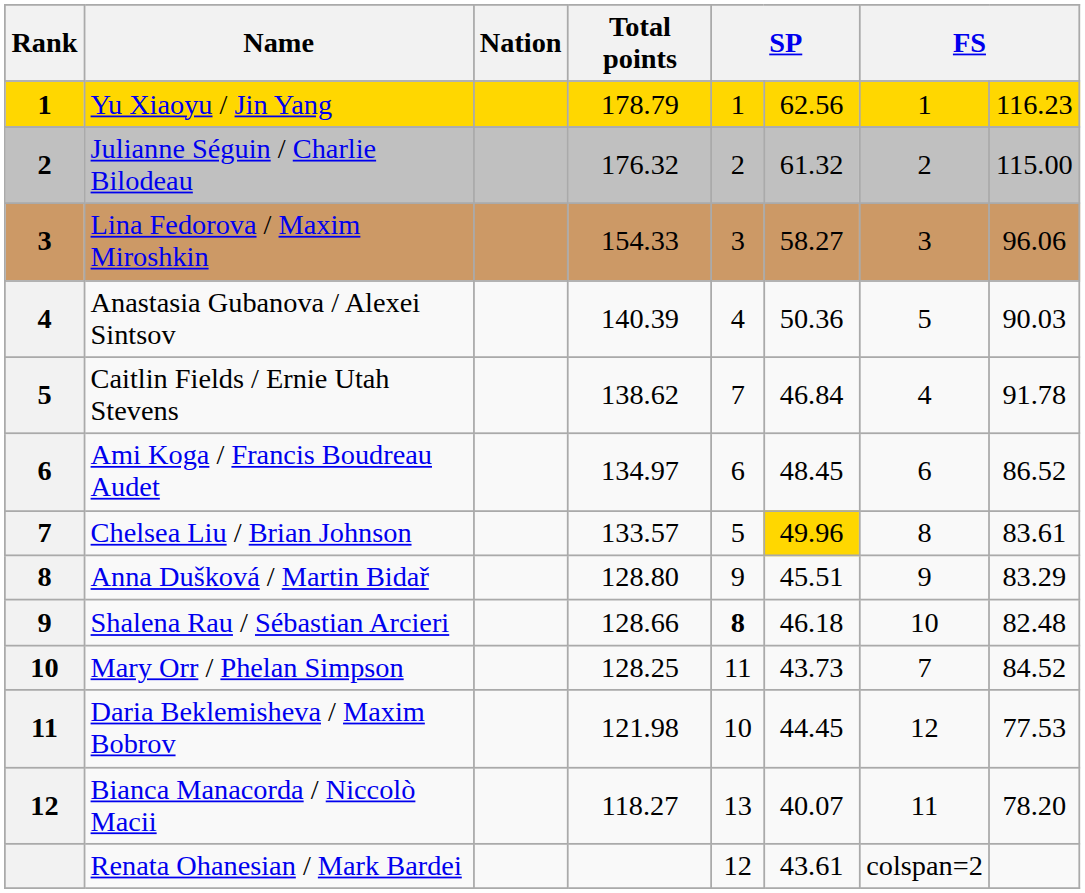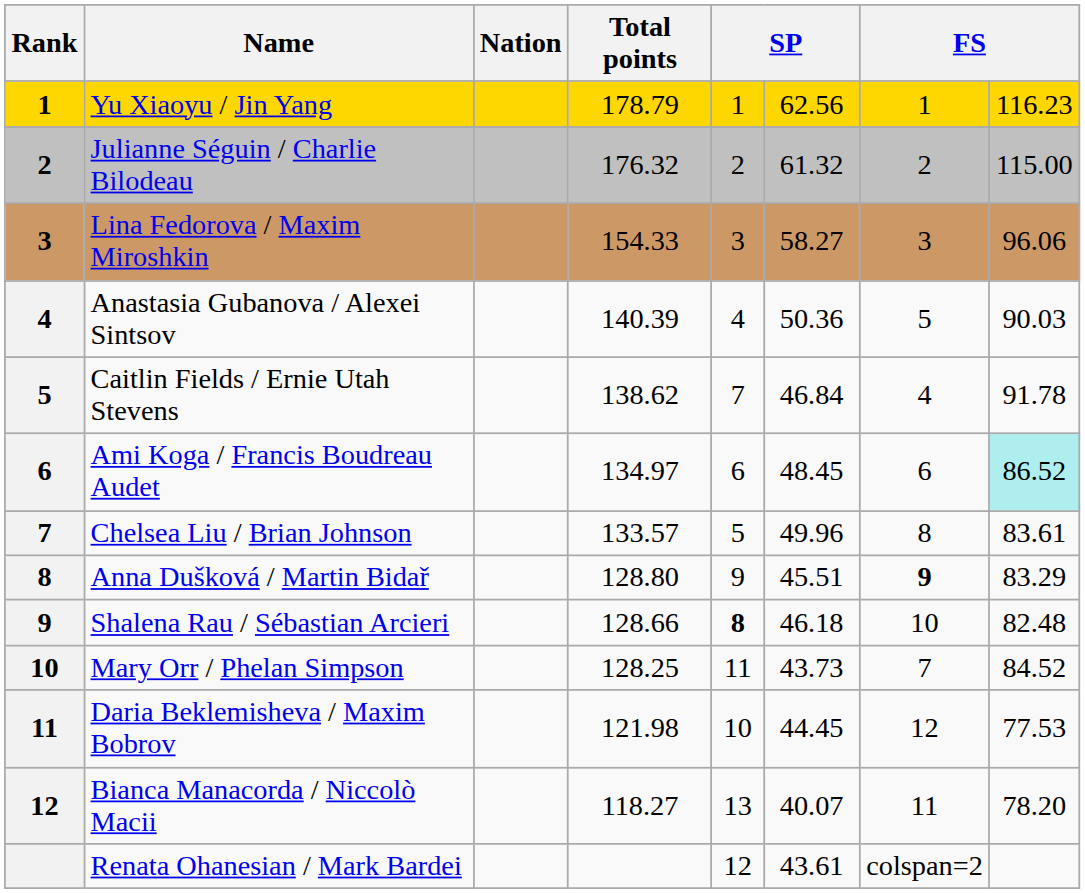(1034, 471) no background -> (1034, 471) paleturquoise background
(812, 532) gold background -> (812, 532) no background
(924, 577) normal -> (924, 577) bold
